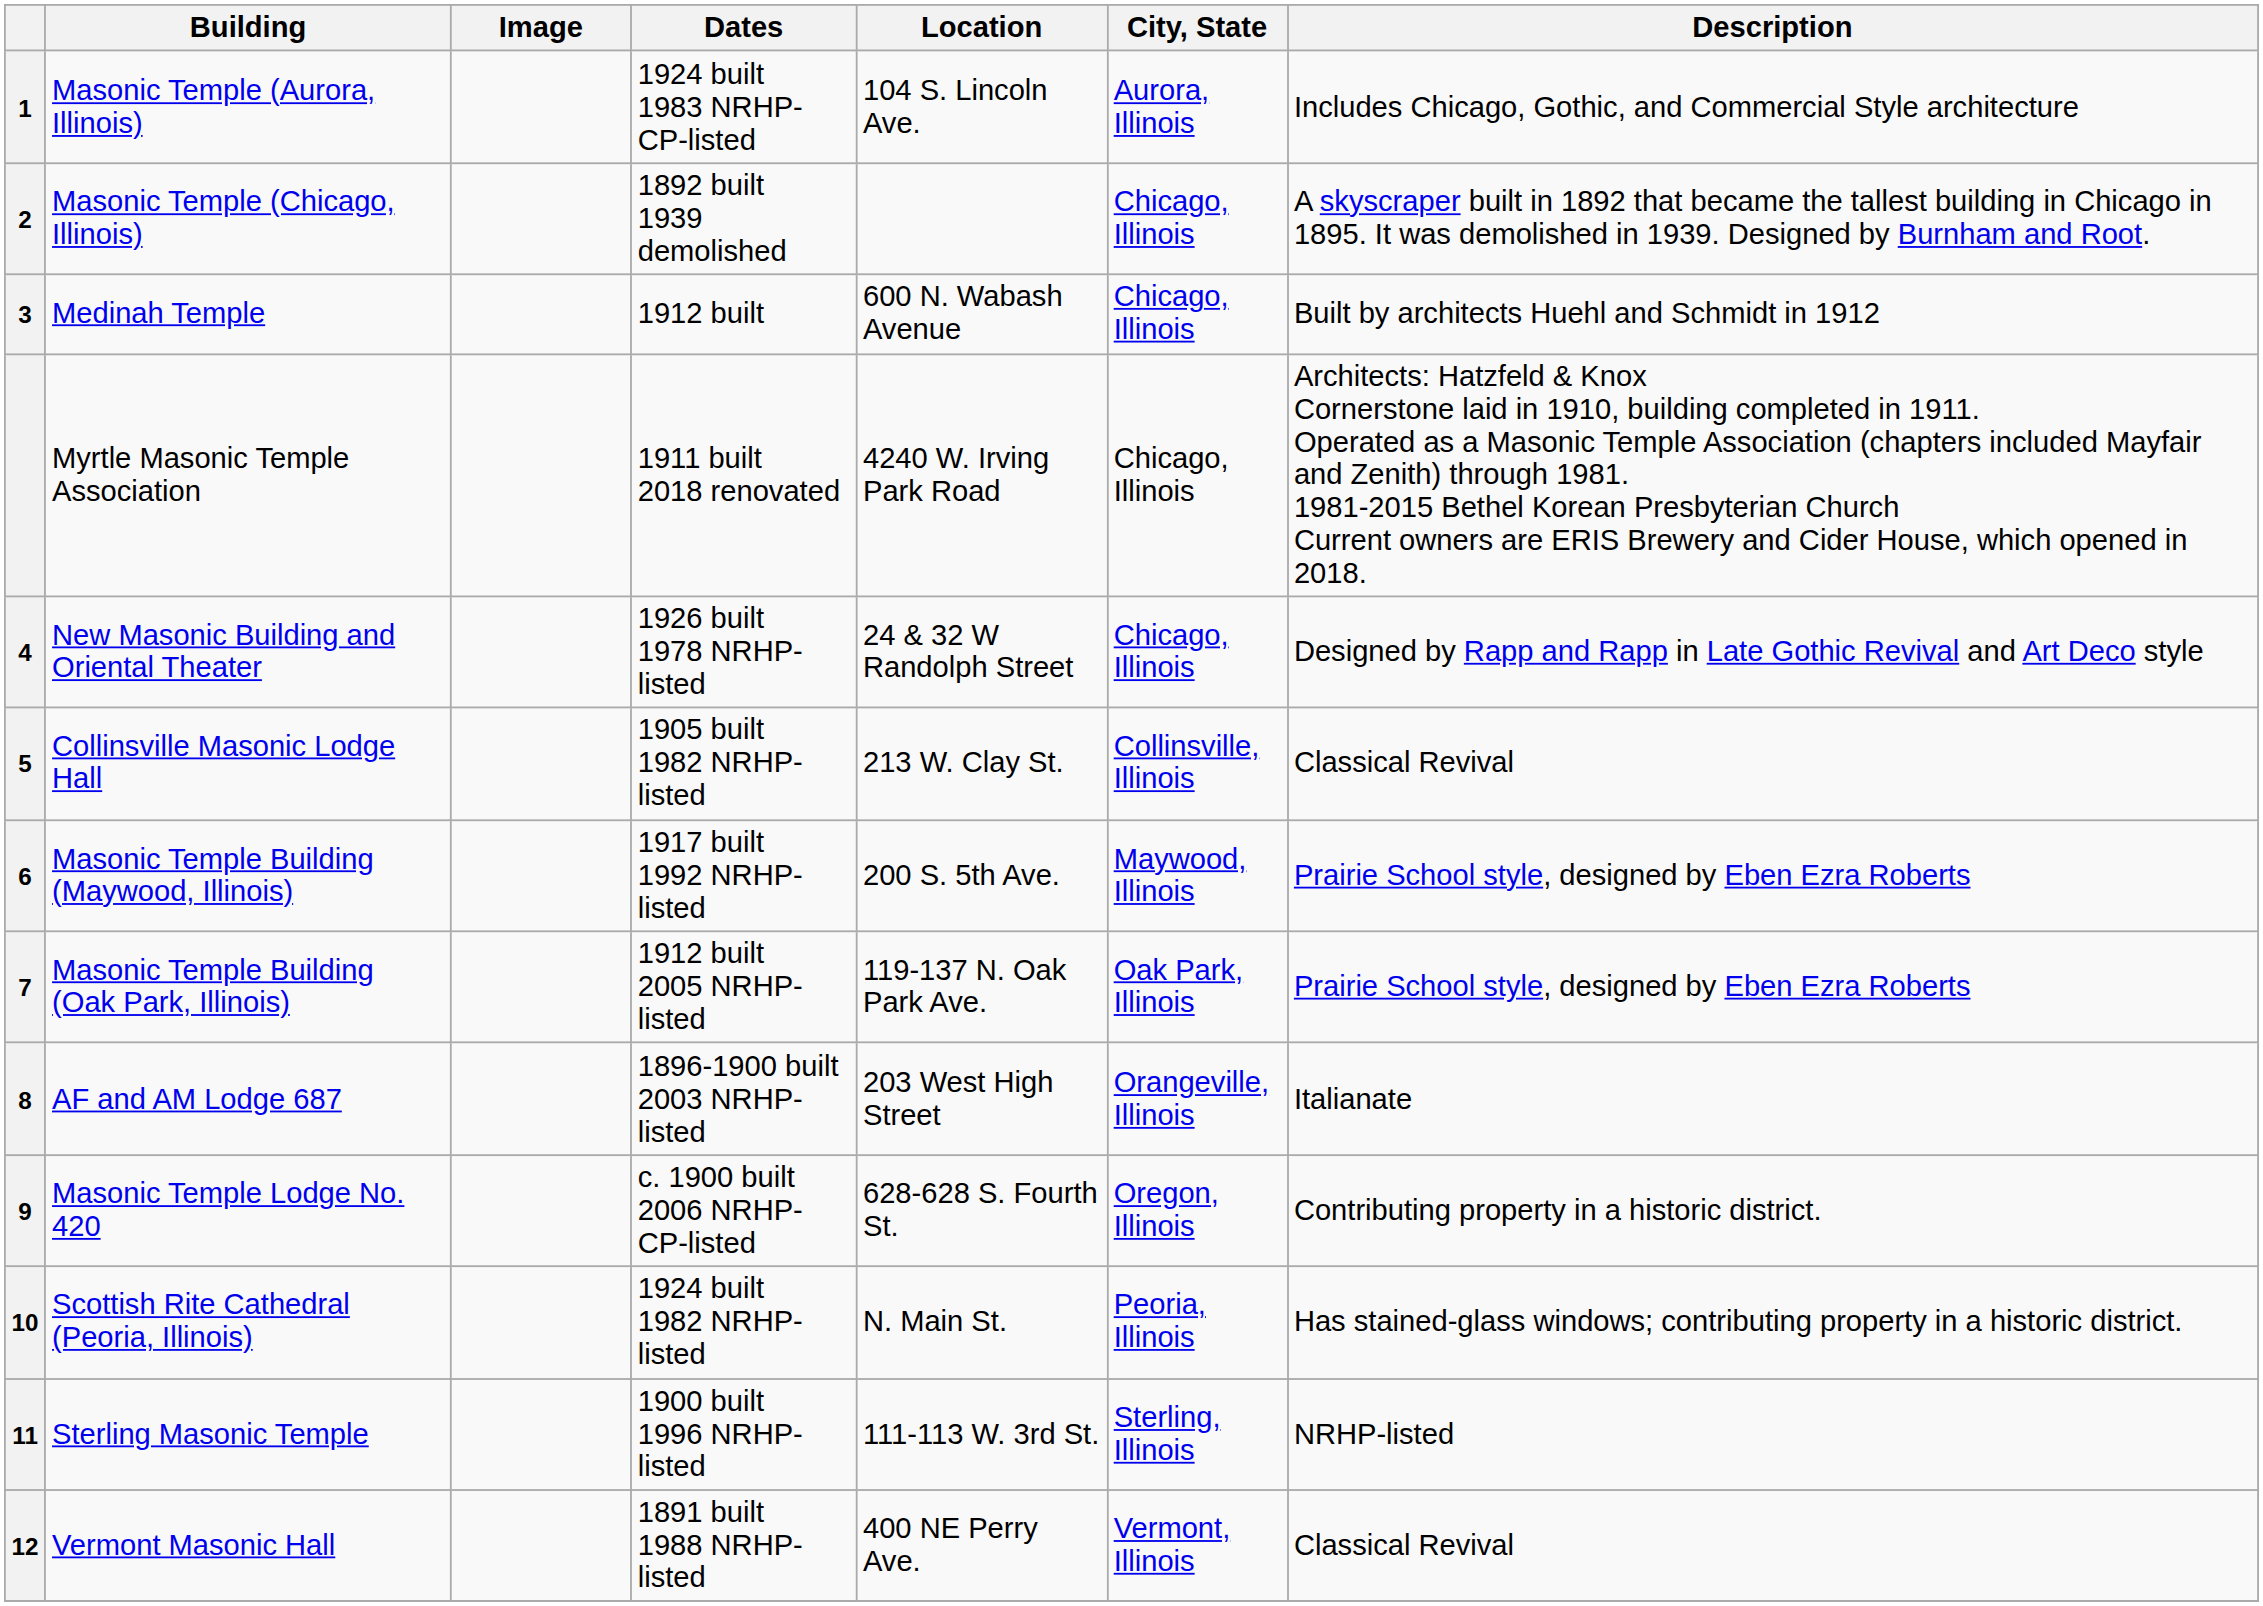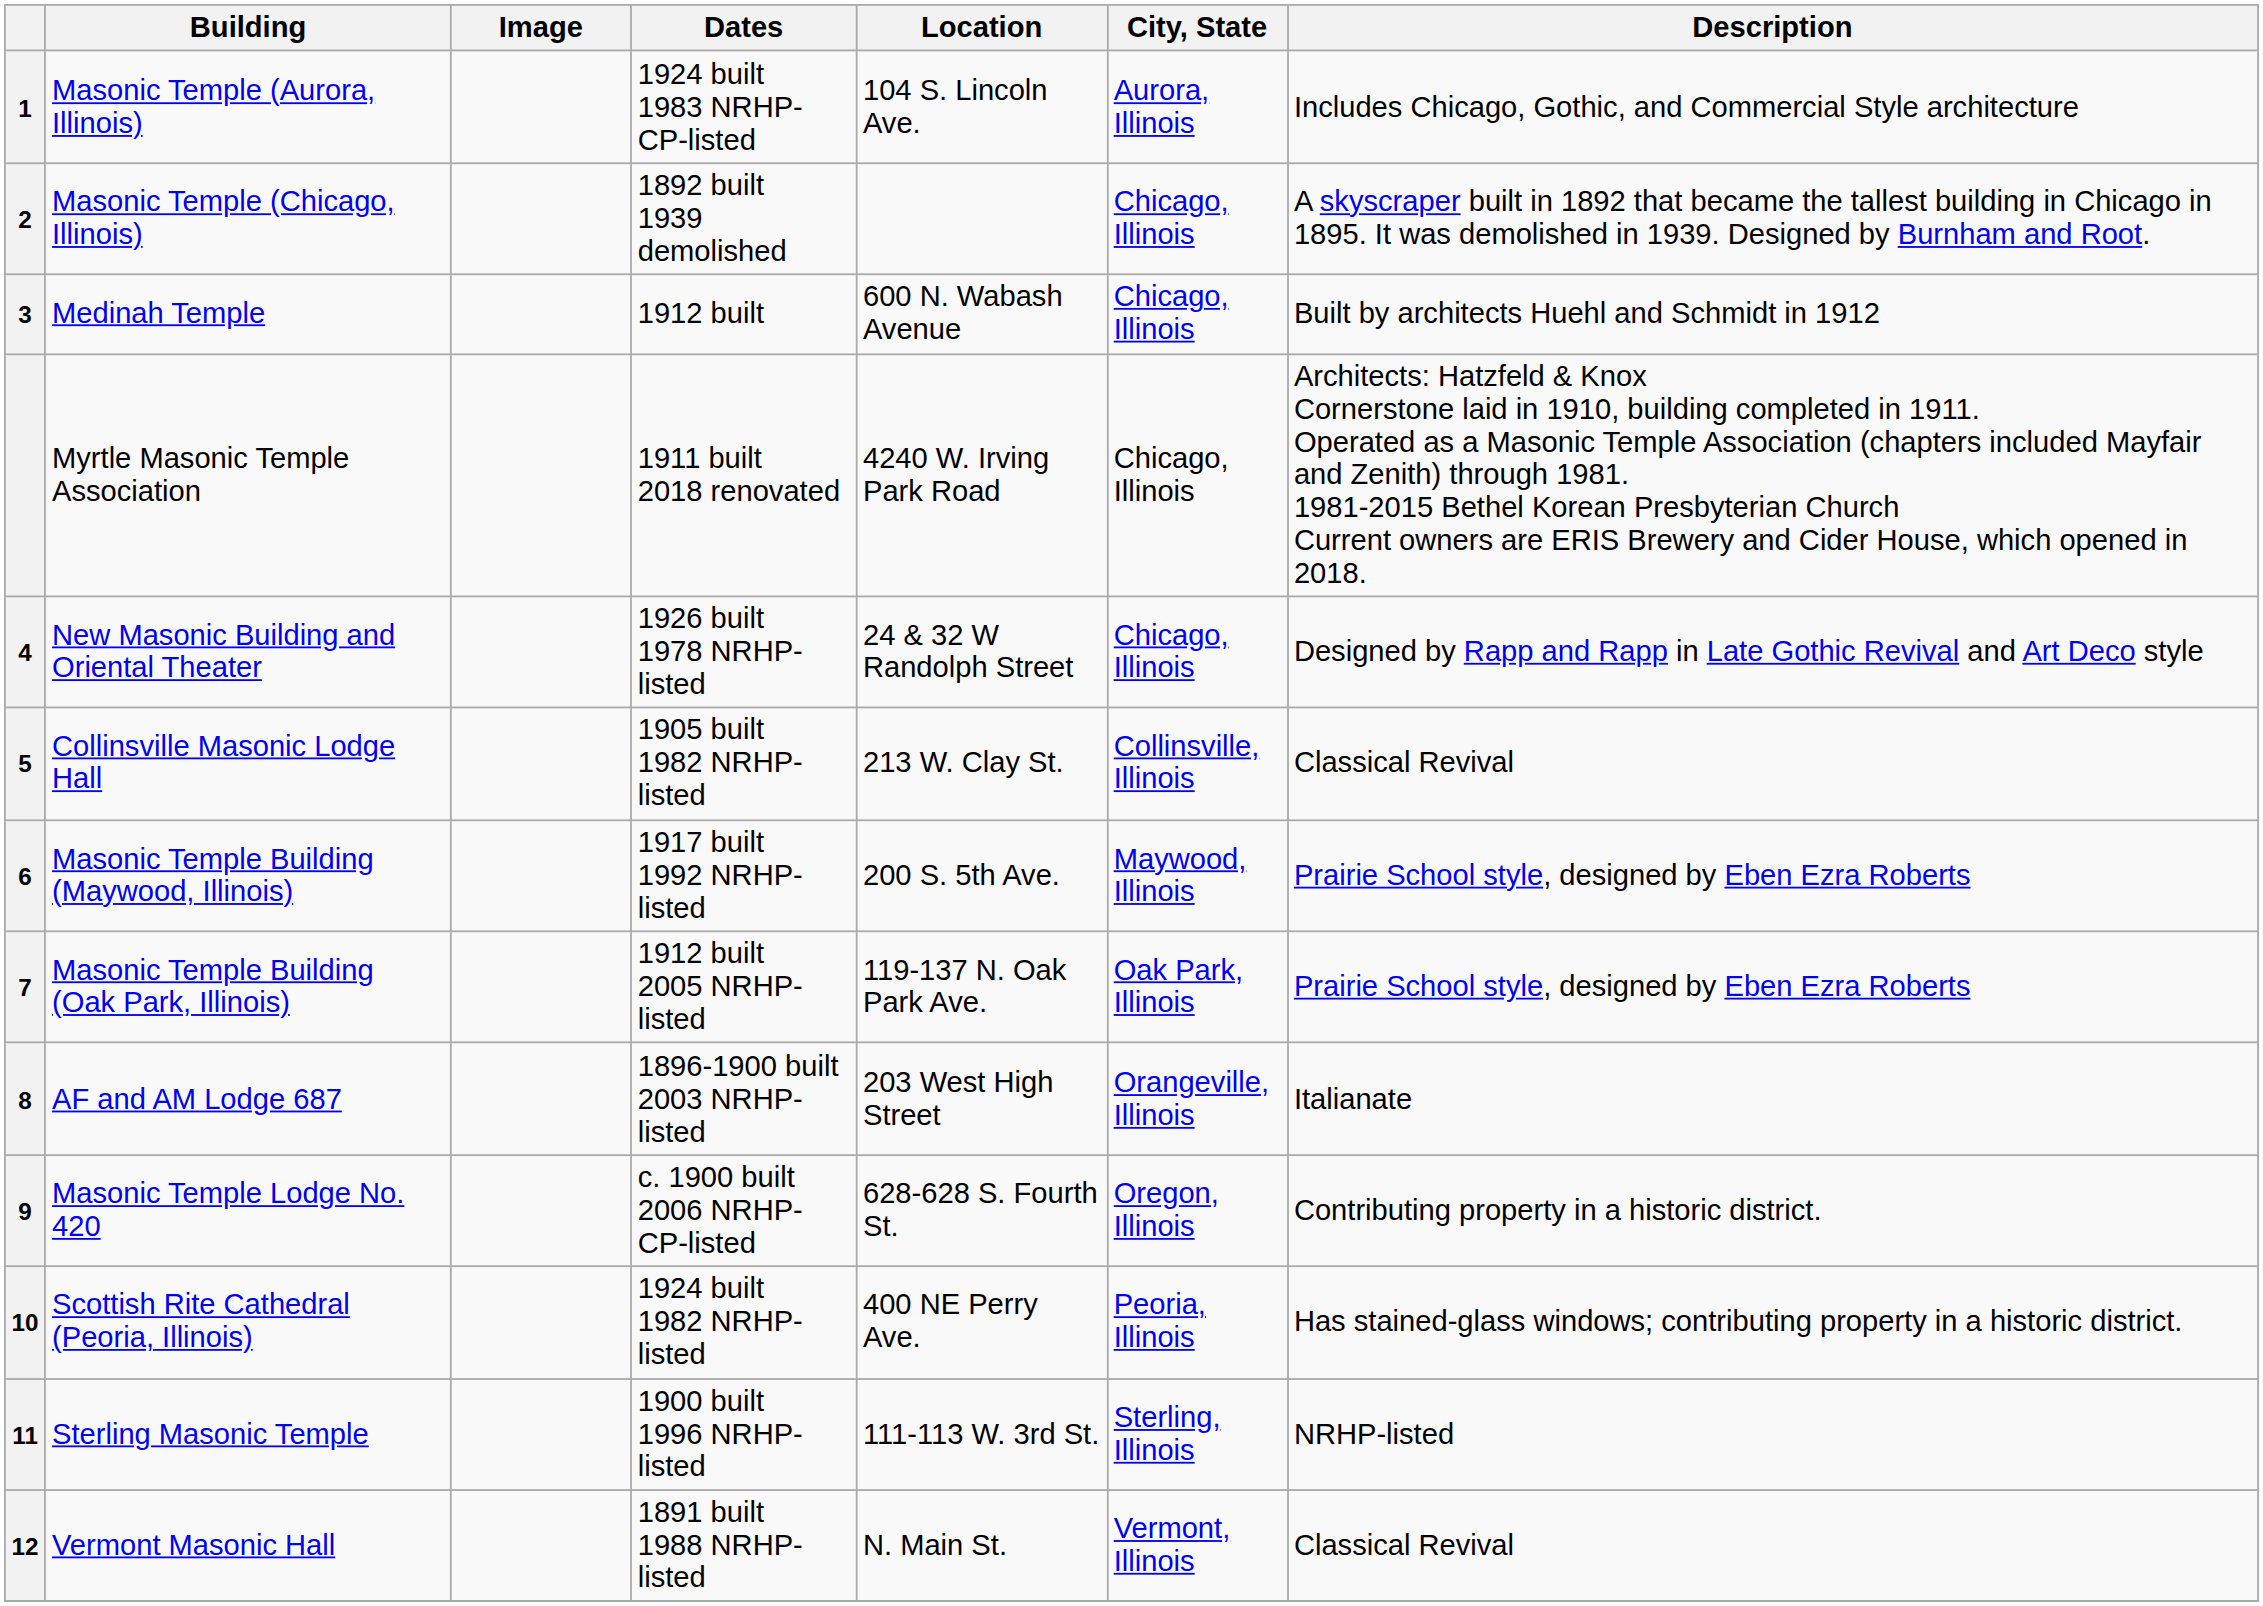(935, 1321) N. Main St. -> (950, 1321) 400 NE Perry Ave.
(950, 1545) 400 NE Perry Ave. -> (935, 1545) N. Main St.
